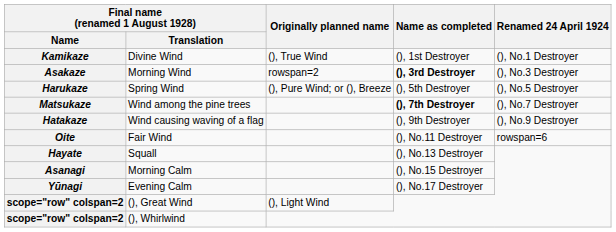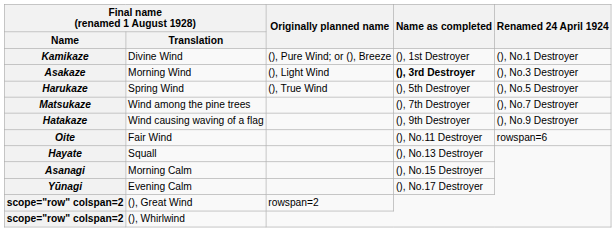(298, 56) (), True Wind -> (330, 56) (), Pure Wind; or (), Breeze
(293, 72) rowspan=2 -> (299, 72) (), Light Wind
(330, 89) (), Pure Wind; or (), Breeze -> (298, 89) (), True Wind
(435, 105) bold -> (433, 105) normal
(299, 202) (), Light Wind -> (293, 202) rowspan=2
